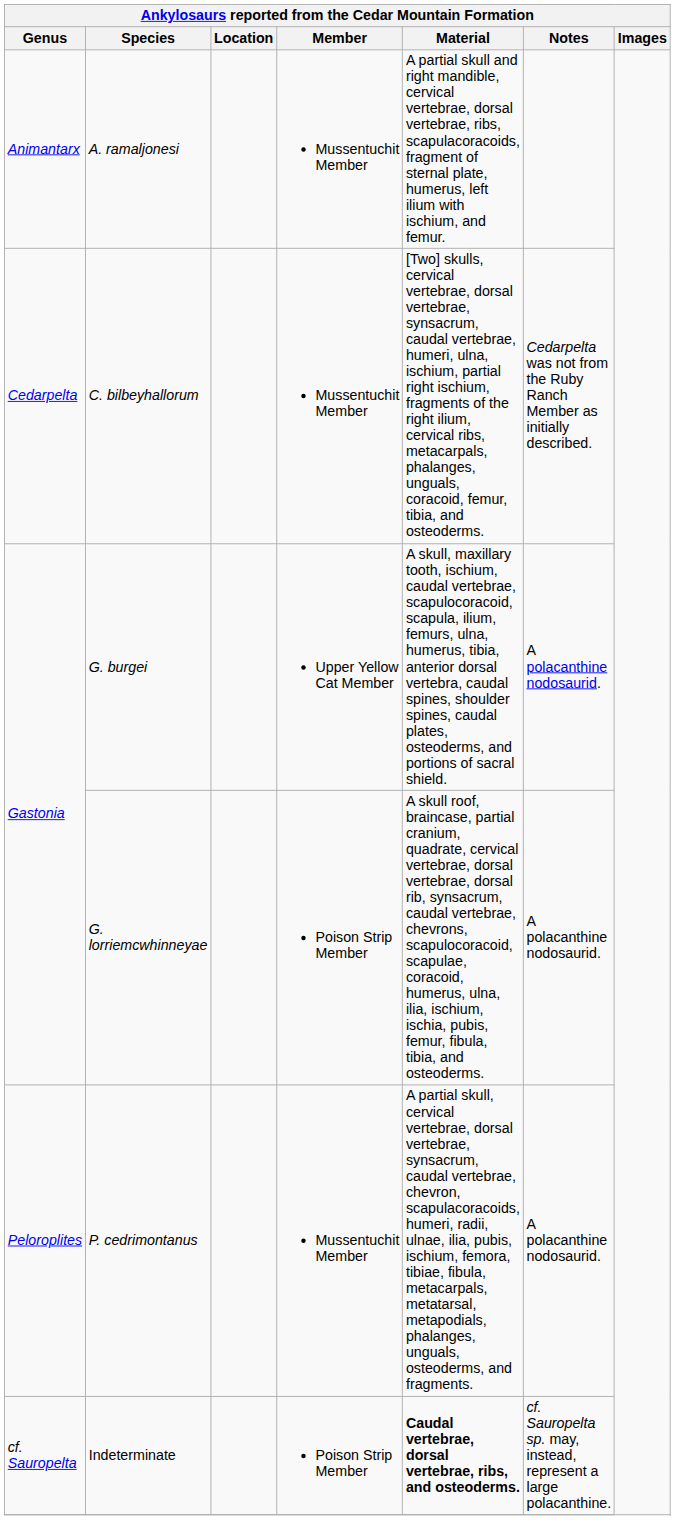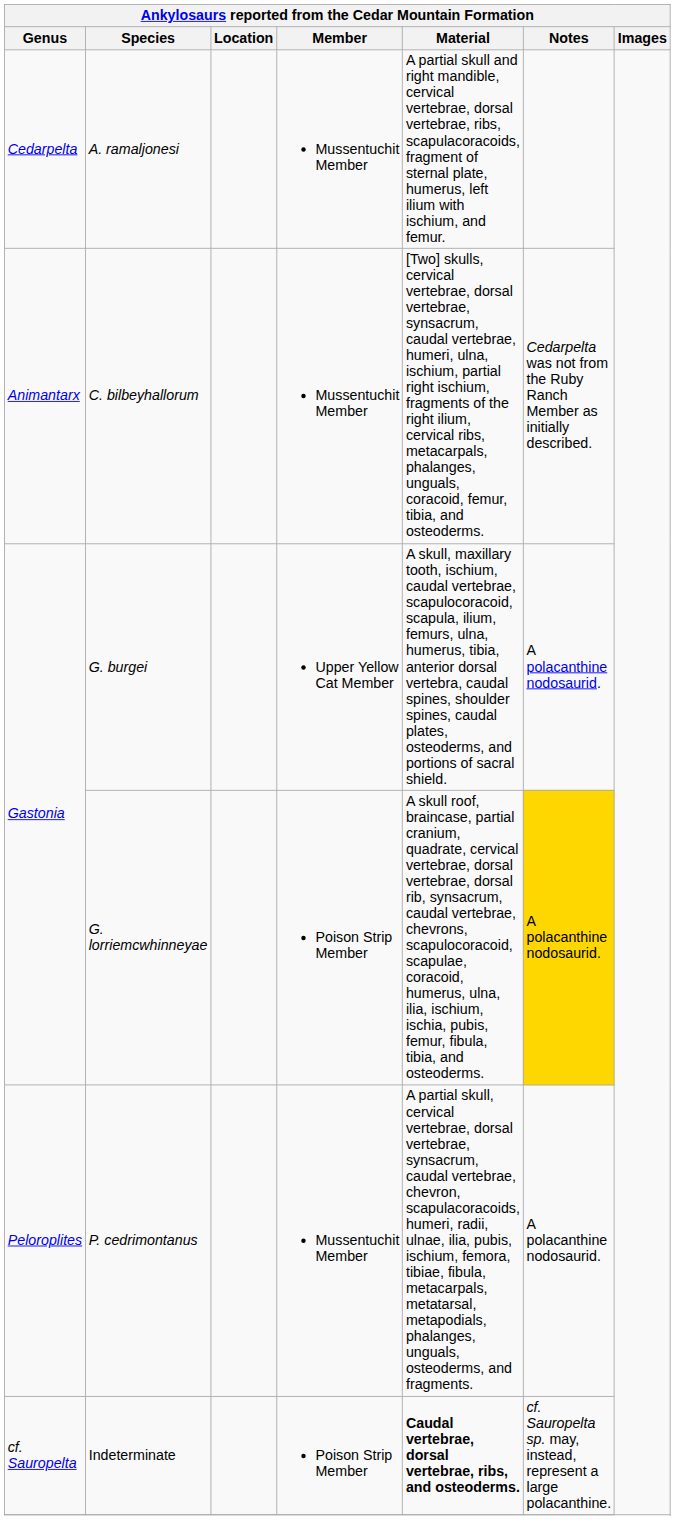(44, 149) Animantarx -> (43, 149) Cedarpelta
(43, 395) Cedarpelta -> (44, 395) Animantarx
(567, 937) no background -> (567, 937) gold background
